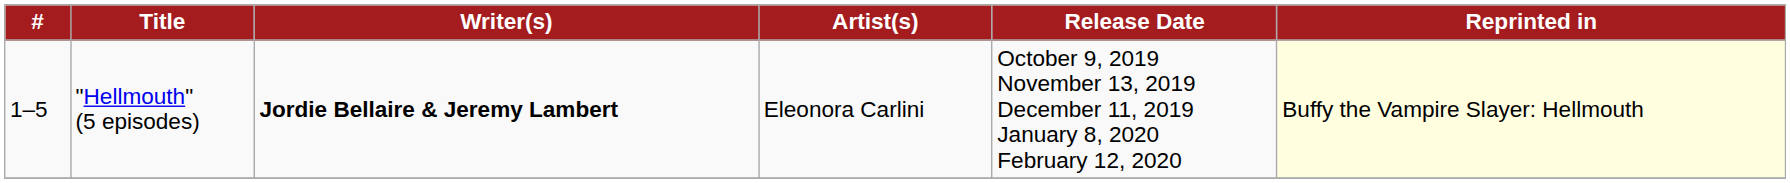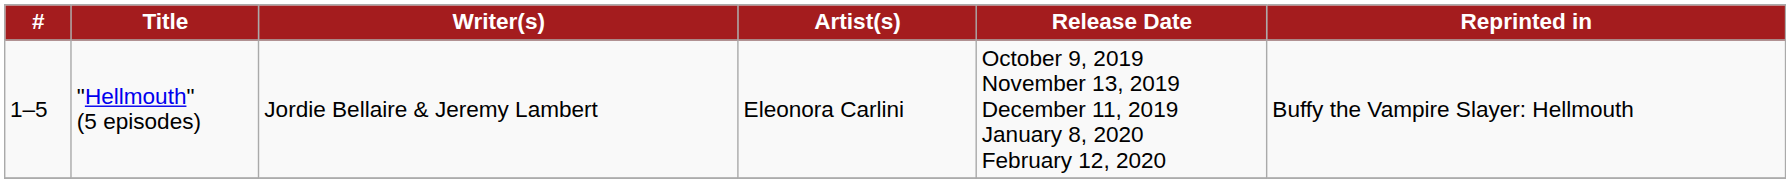(439, 108) bold -> (431, 108) normal
(1463, 108) lightyellow background -> (1453, 108) no background
